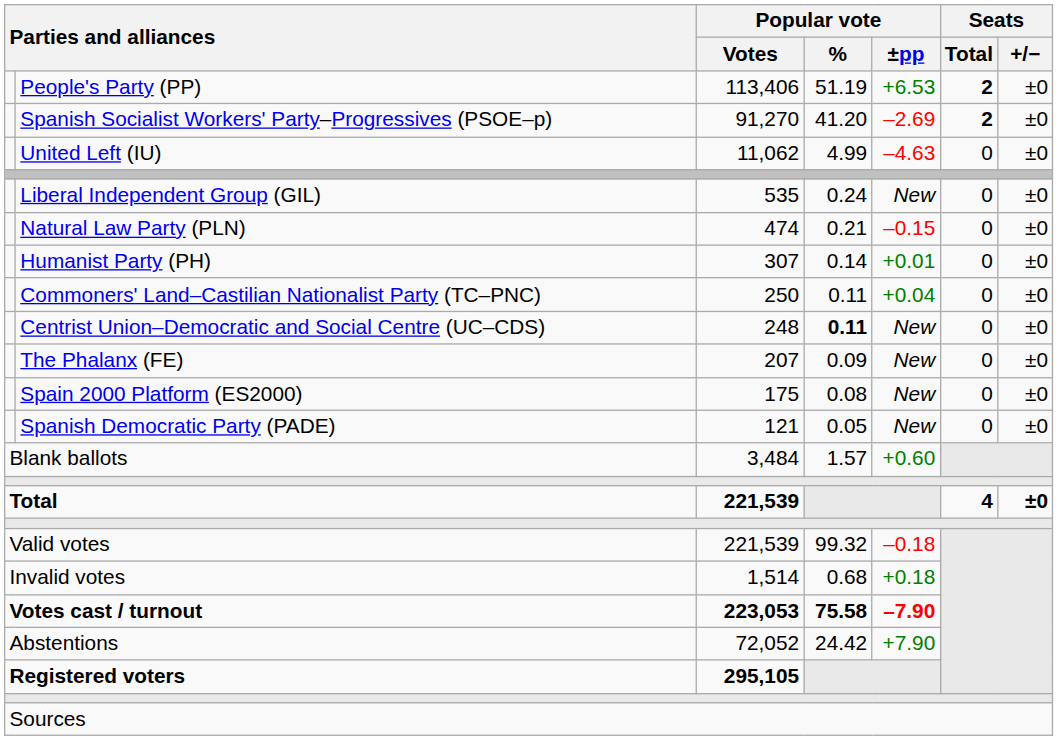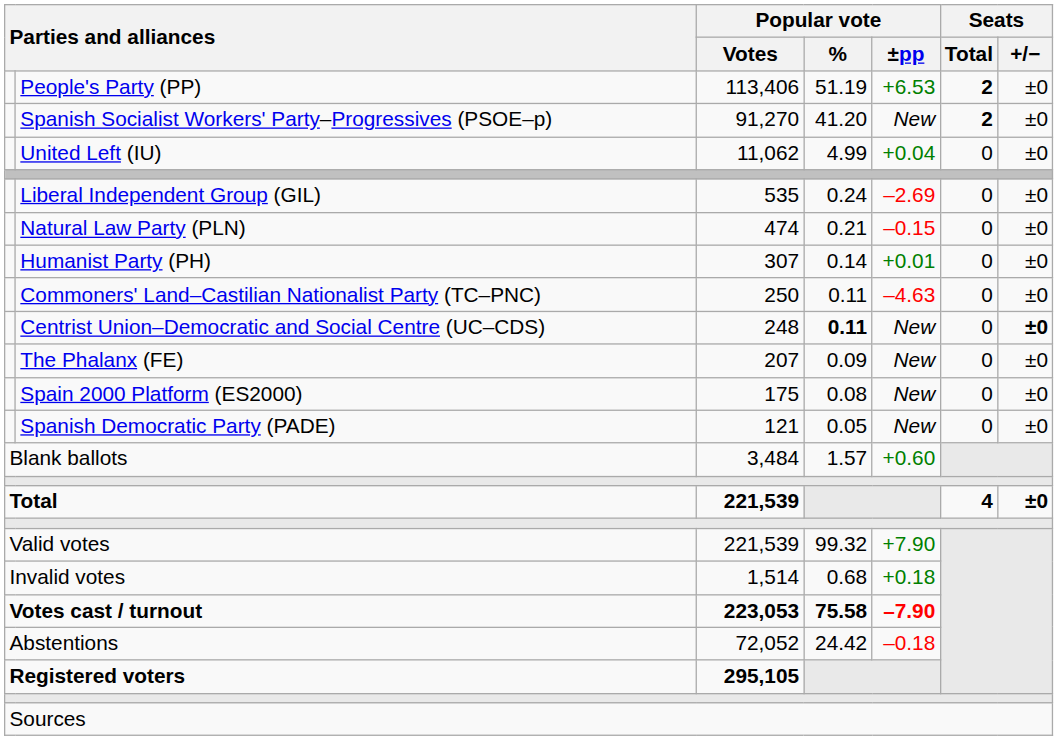(909, 119) –2.69 -> (914, 119) New
(909, 152) –4.63 -> (909, 152) +0.04
(914, 195) New -> (909, 195) –2.69
(909, 294) +0.04 -> (909, 294) –4.63
(1037, 327) normal -> (1037, 327) bold
(909, 544) –0.18 -> (909, 544) +7.90
(909, 643) +7.90 -> (909, 643) –0.18
